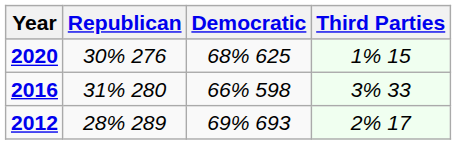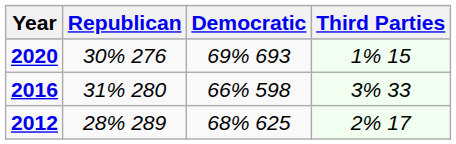(249, 56) 68% 625 -> (249, 56) 69% 693
(249, 123) 69% 693 -> (249, 123) 68% 625
